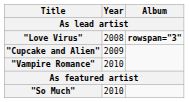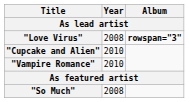(114, 51) 2009 -> (114, 51) 2010
(114, 91) 2010 -> (114, 91) 2008
